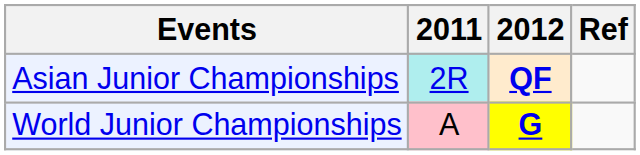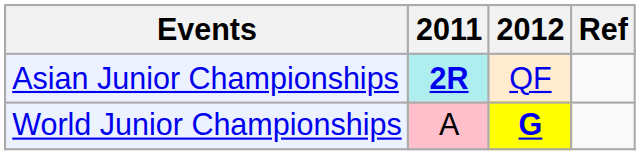(449, 78) normal -> (449, 78) bold
(530, 78) bold -> (530, 78) normal
